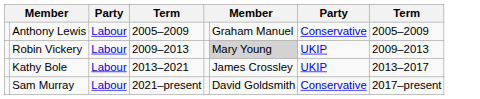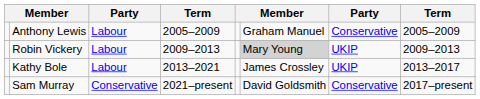(109, 85) Labour -> (124, 85) Conservative
